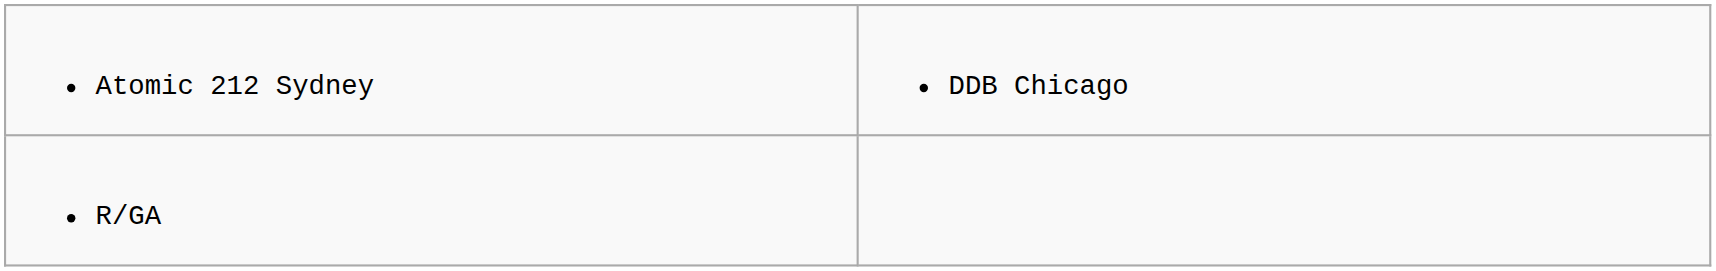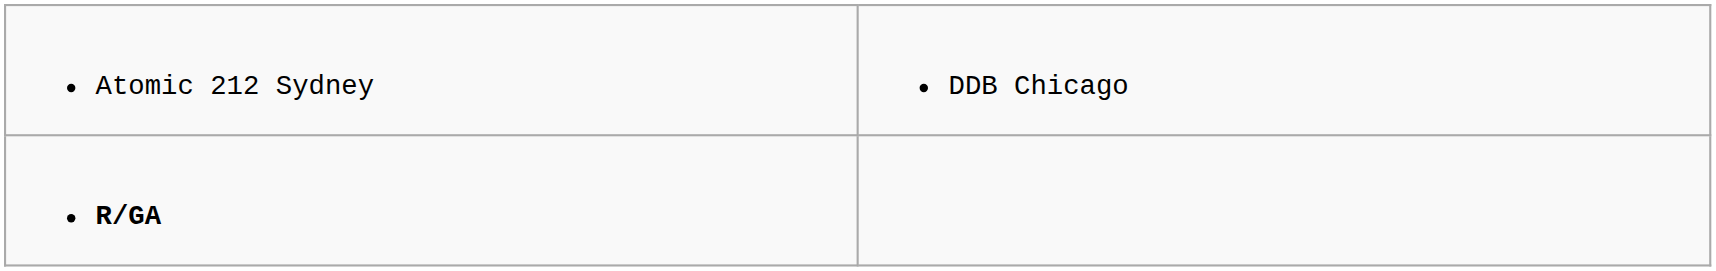(432, 217) normal -> (432, 217) bold
